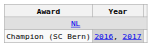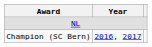(118, 36) lightgrey background -> (118, 36) no background
